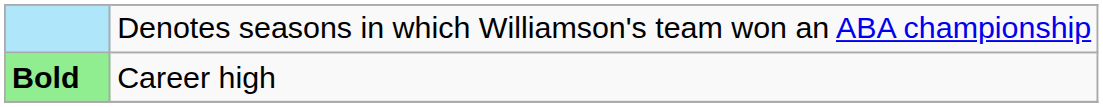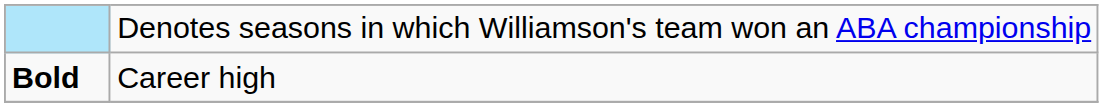(46, 76) lightgreen background -> (46, 76) no background
